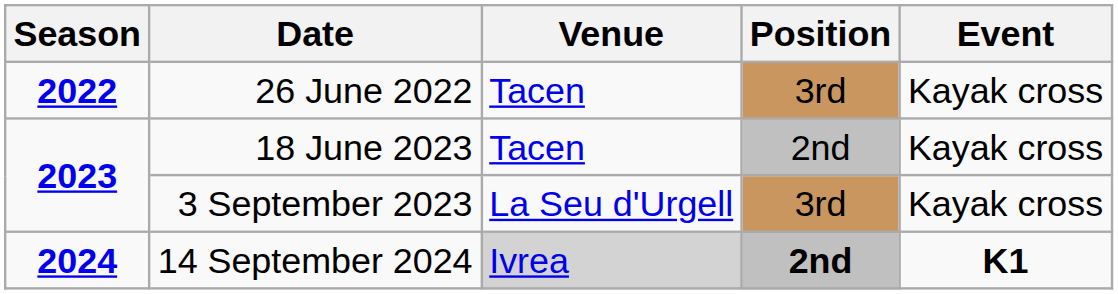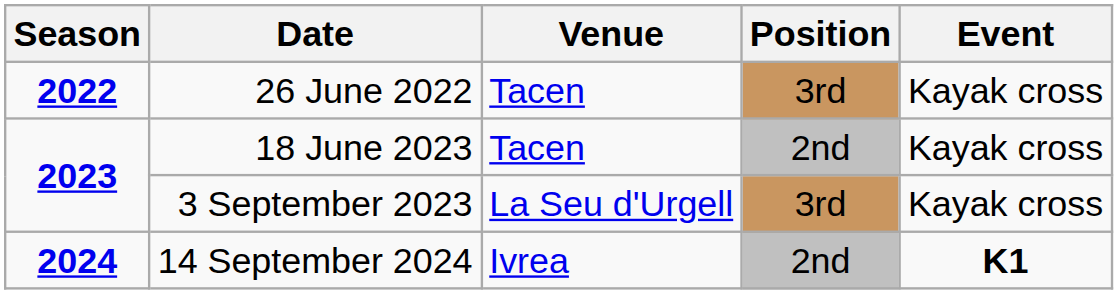(529, 261) lightgrey background -> (529, 261) no background
(821, 261) bold -> (821, 261) normal
